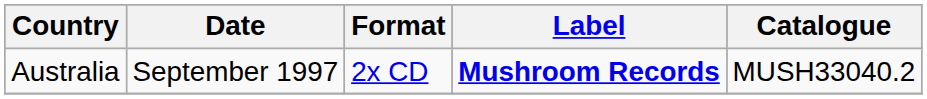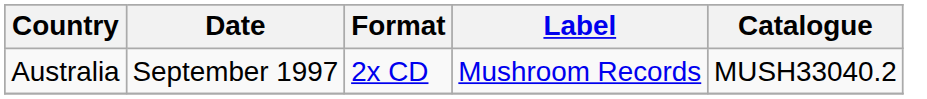(589, 70) bold -> (580, 70) normal
